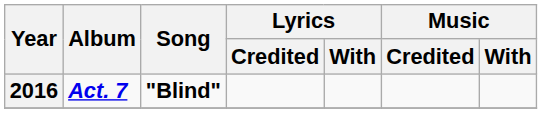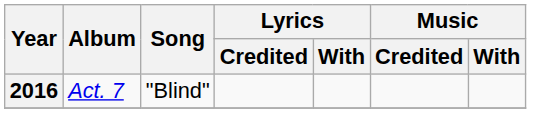(98, 90) bold -> (96, 90) normal
(183, 90) bold -> (178, 90) normal
